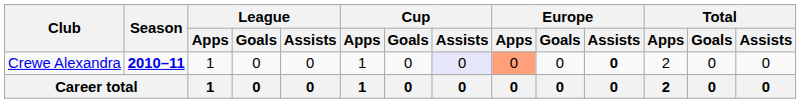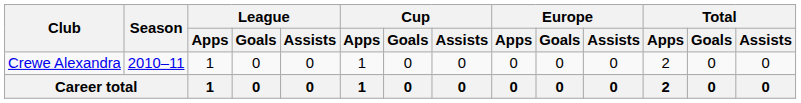(156, 63) bold -> (156, 63) normal
(462, 63) lavender background -> (462, 63) no background
(514, 63) lightsalmon background -> (514, 63) no background
(614, 63) bold -> (614, 63) normal
